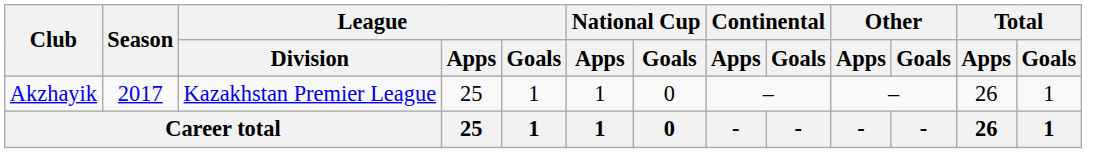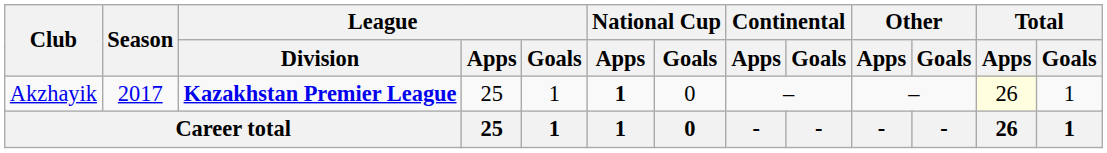(310, 93) normal -> (320, 93) bold
(600, 93) normal -> (620, 93) bold
(986, 93) no background -> (1007, 93) lightyellow background
